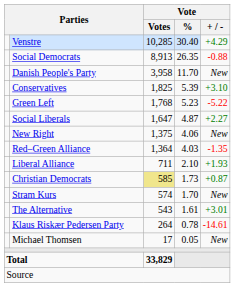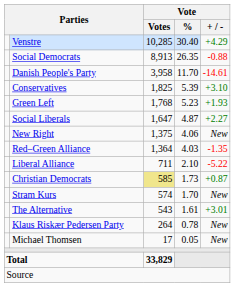(219, 73) New -> (215, 73) -14.61
(218, 103) -5.22 -> (216, 103) +1.93
(216, 164) +1.93 -> (218, 164) -5.22
(215, 225) -14.61 -> (219, 225) New
